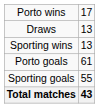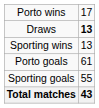(86, 29) normal -> (86, 29) bold
